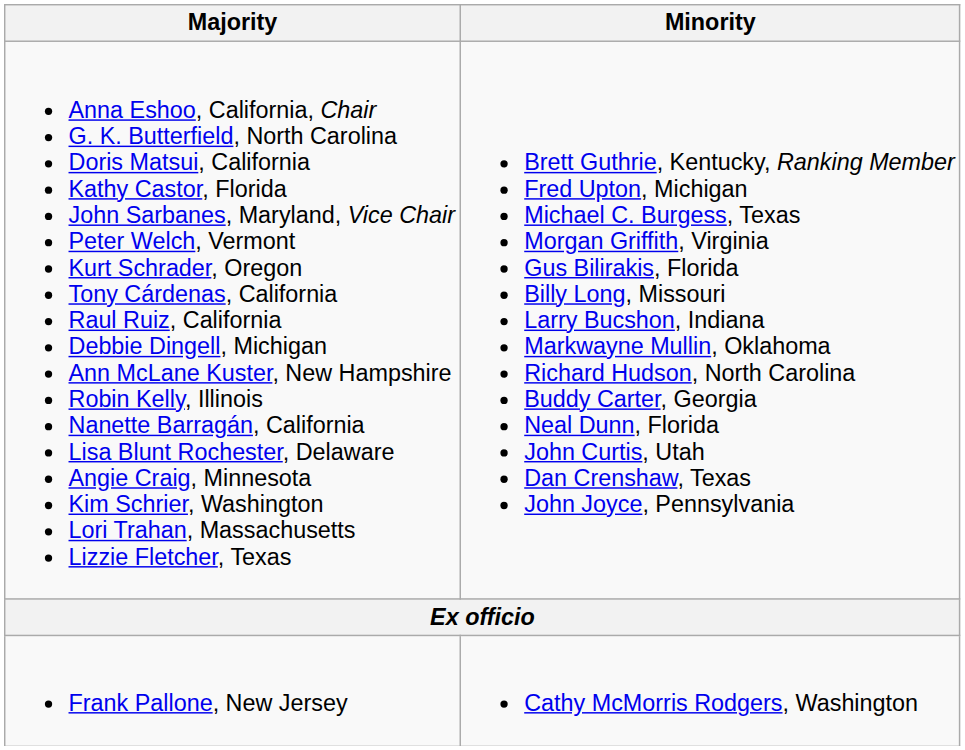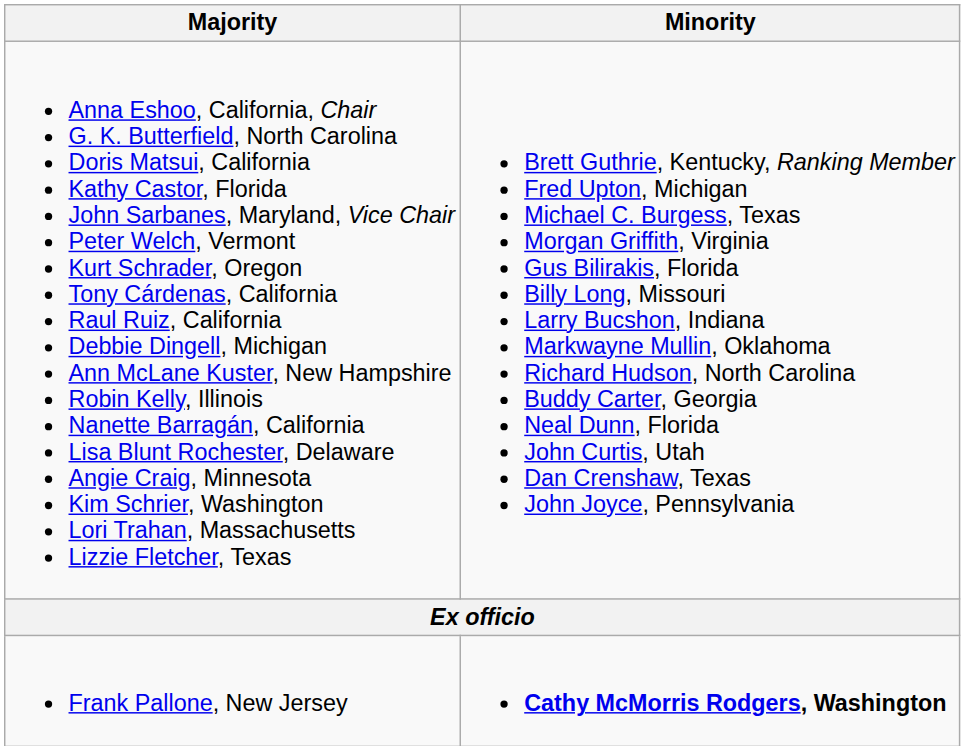(710, 704) normal -> (710, 704) bold
